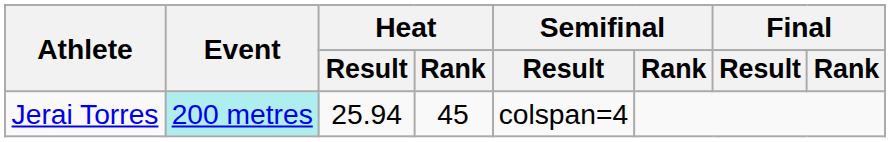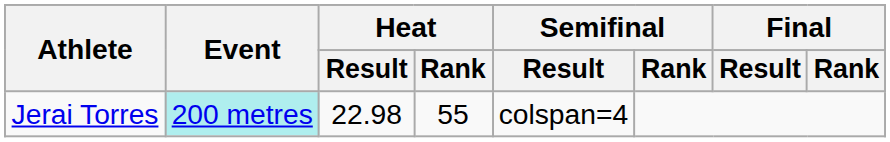(367, 114) 25.94 -> (367, 114) 22.98
(453, 114) 45 -> (453, 114) 55
